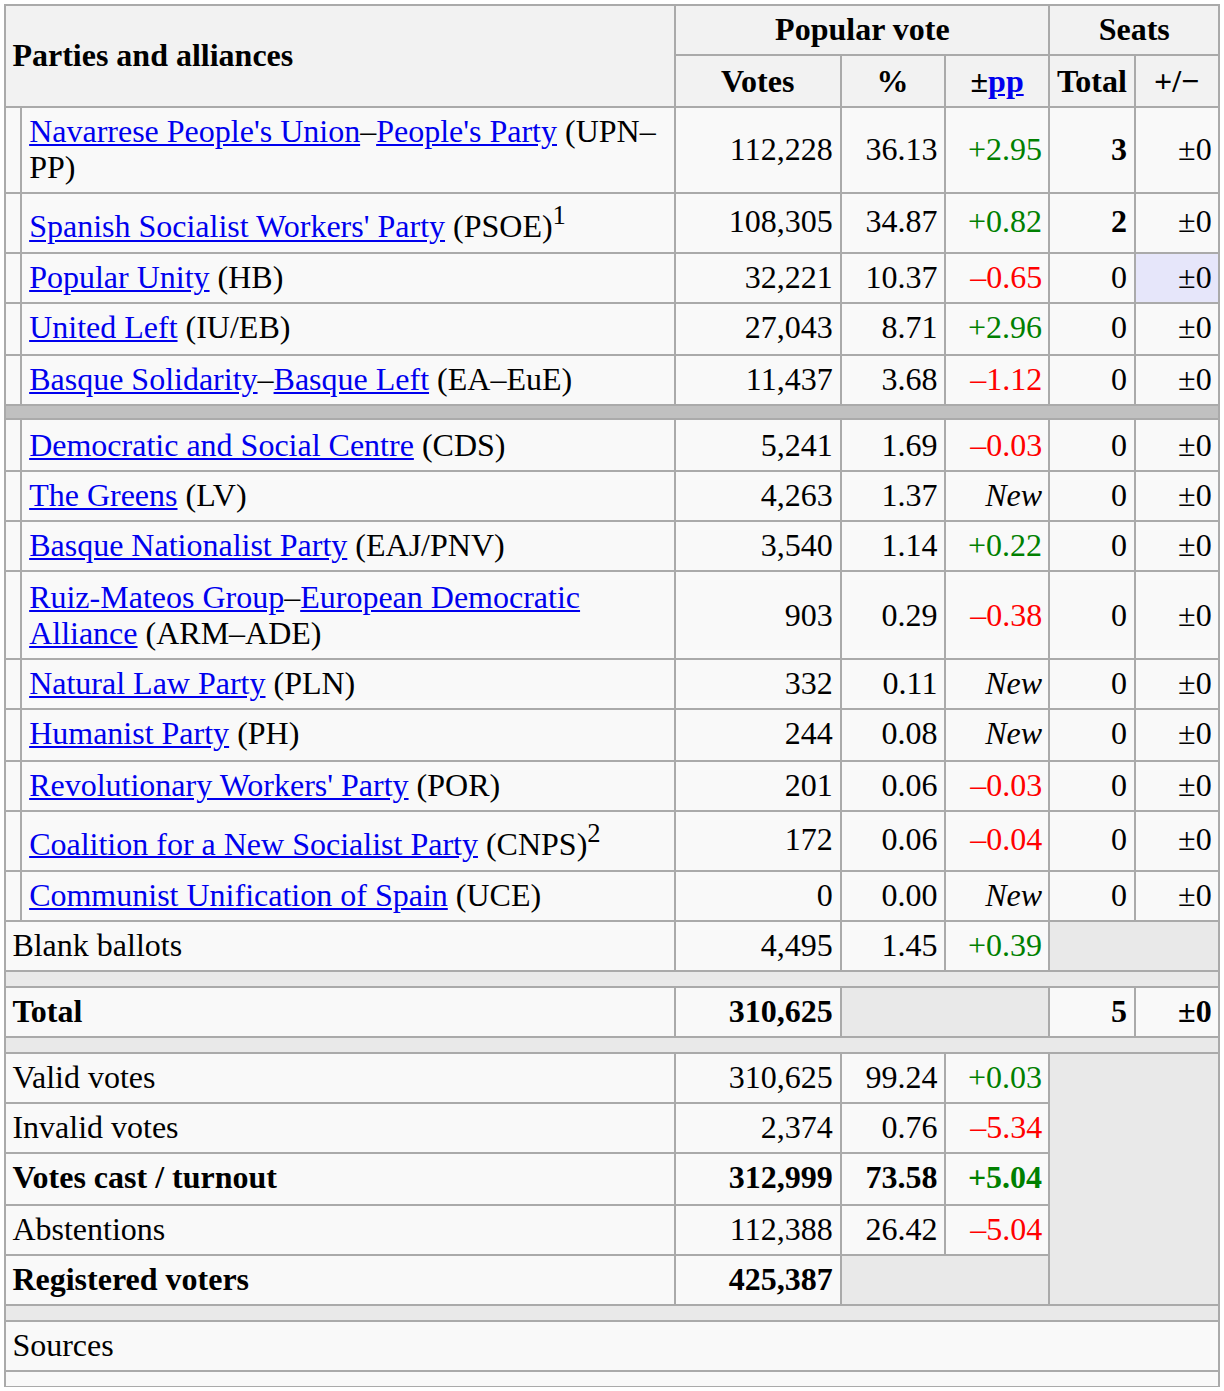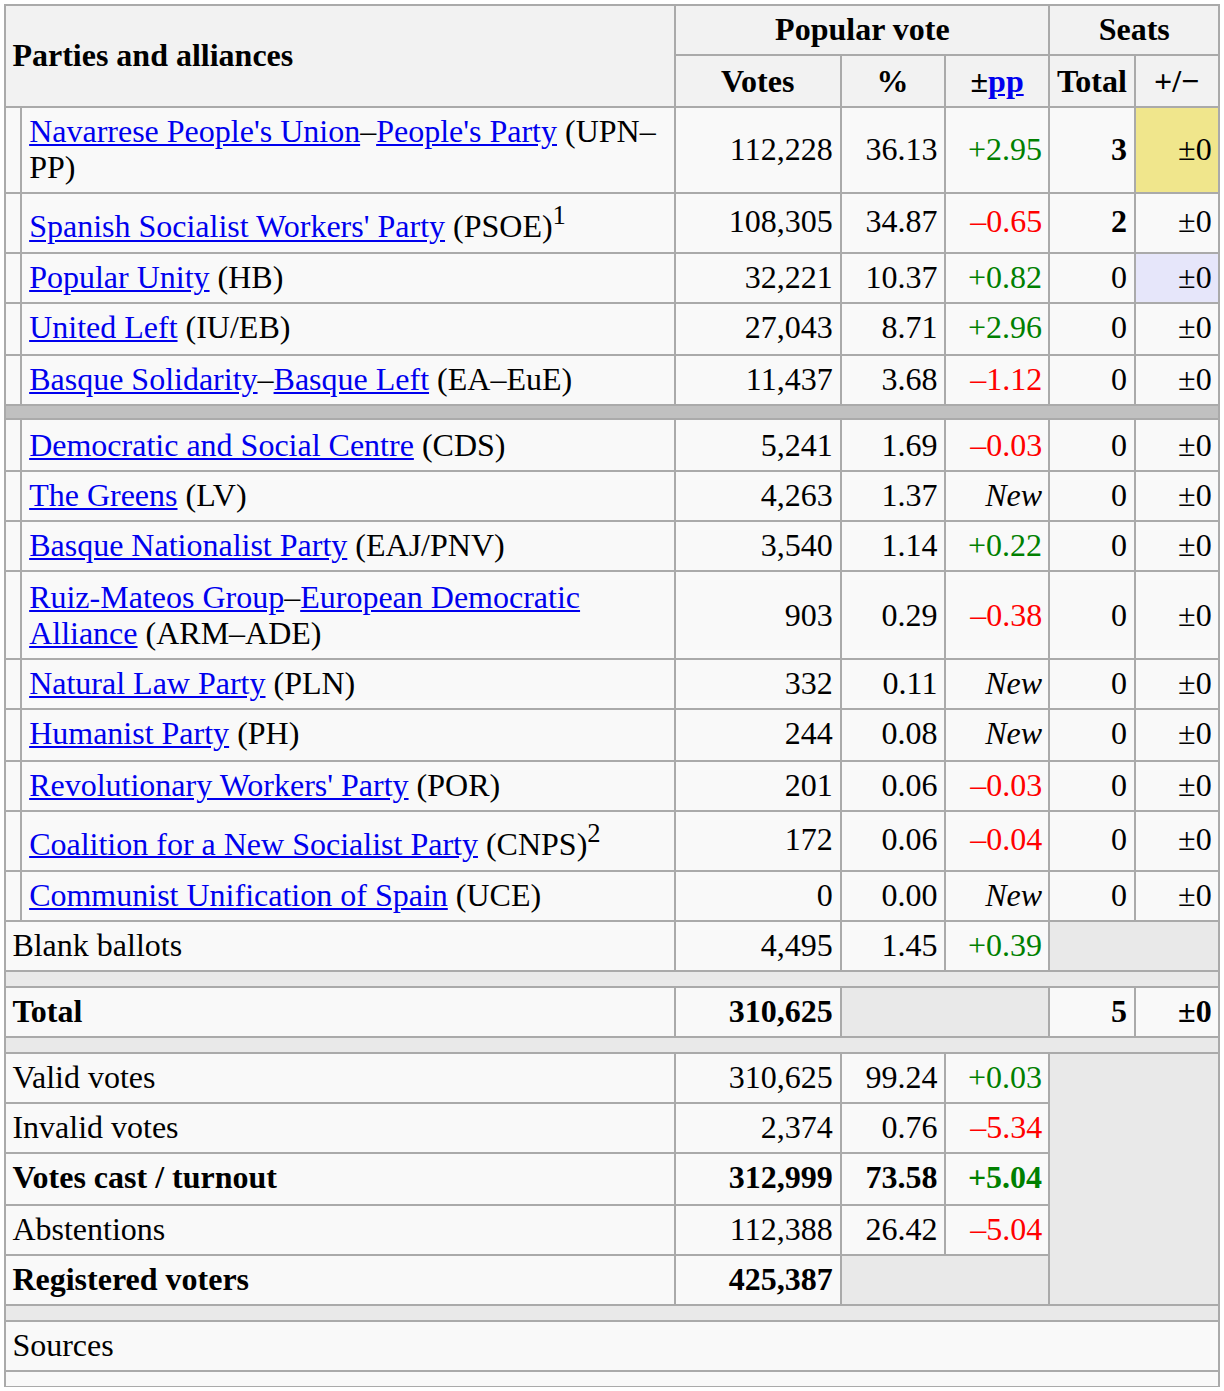(1195, 149) no background -> (1195, 149) khaki background
(1005, 222) +0.82 -> (1006, 222) –0.65
(1006, 277) –0.65 -> (1005, 277) +0.82
